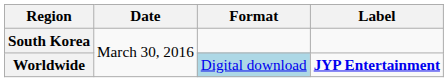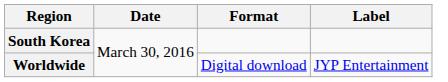(254, 64) lightblue background -> (254, 64) no background
(377, 64) bold -> (371, 64) normal
